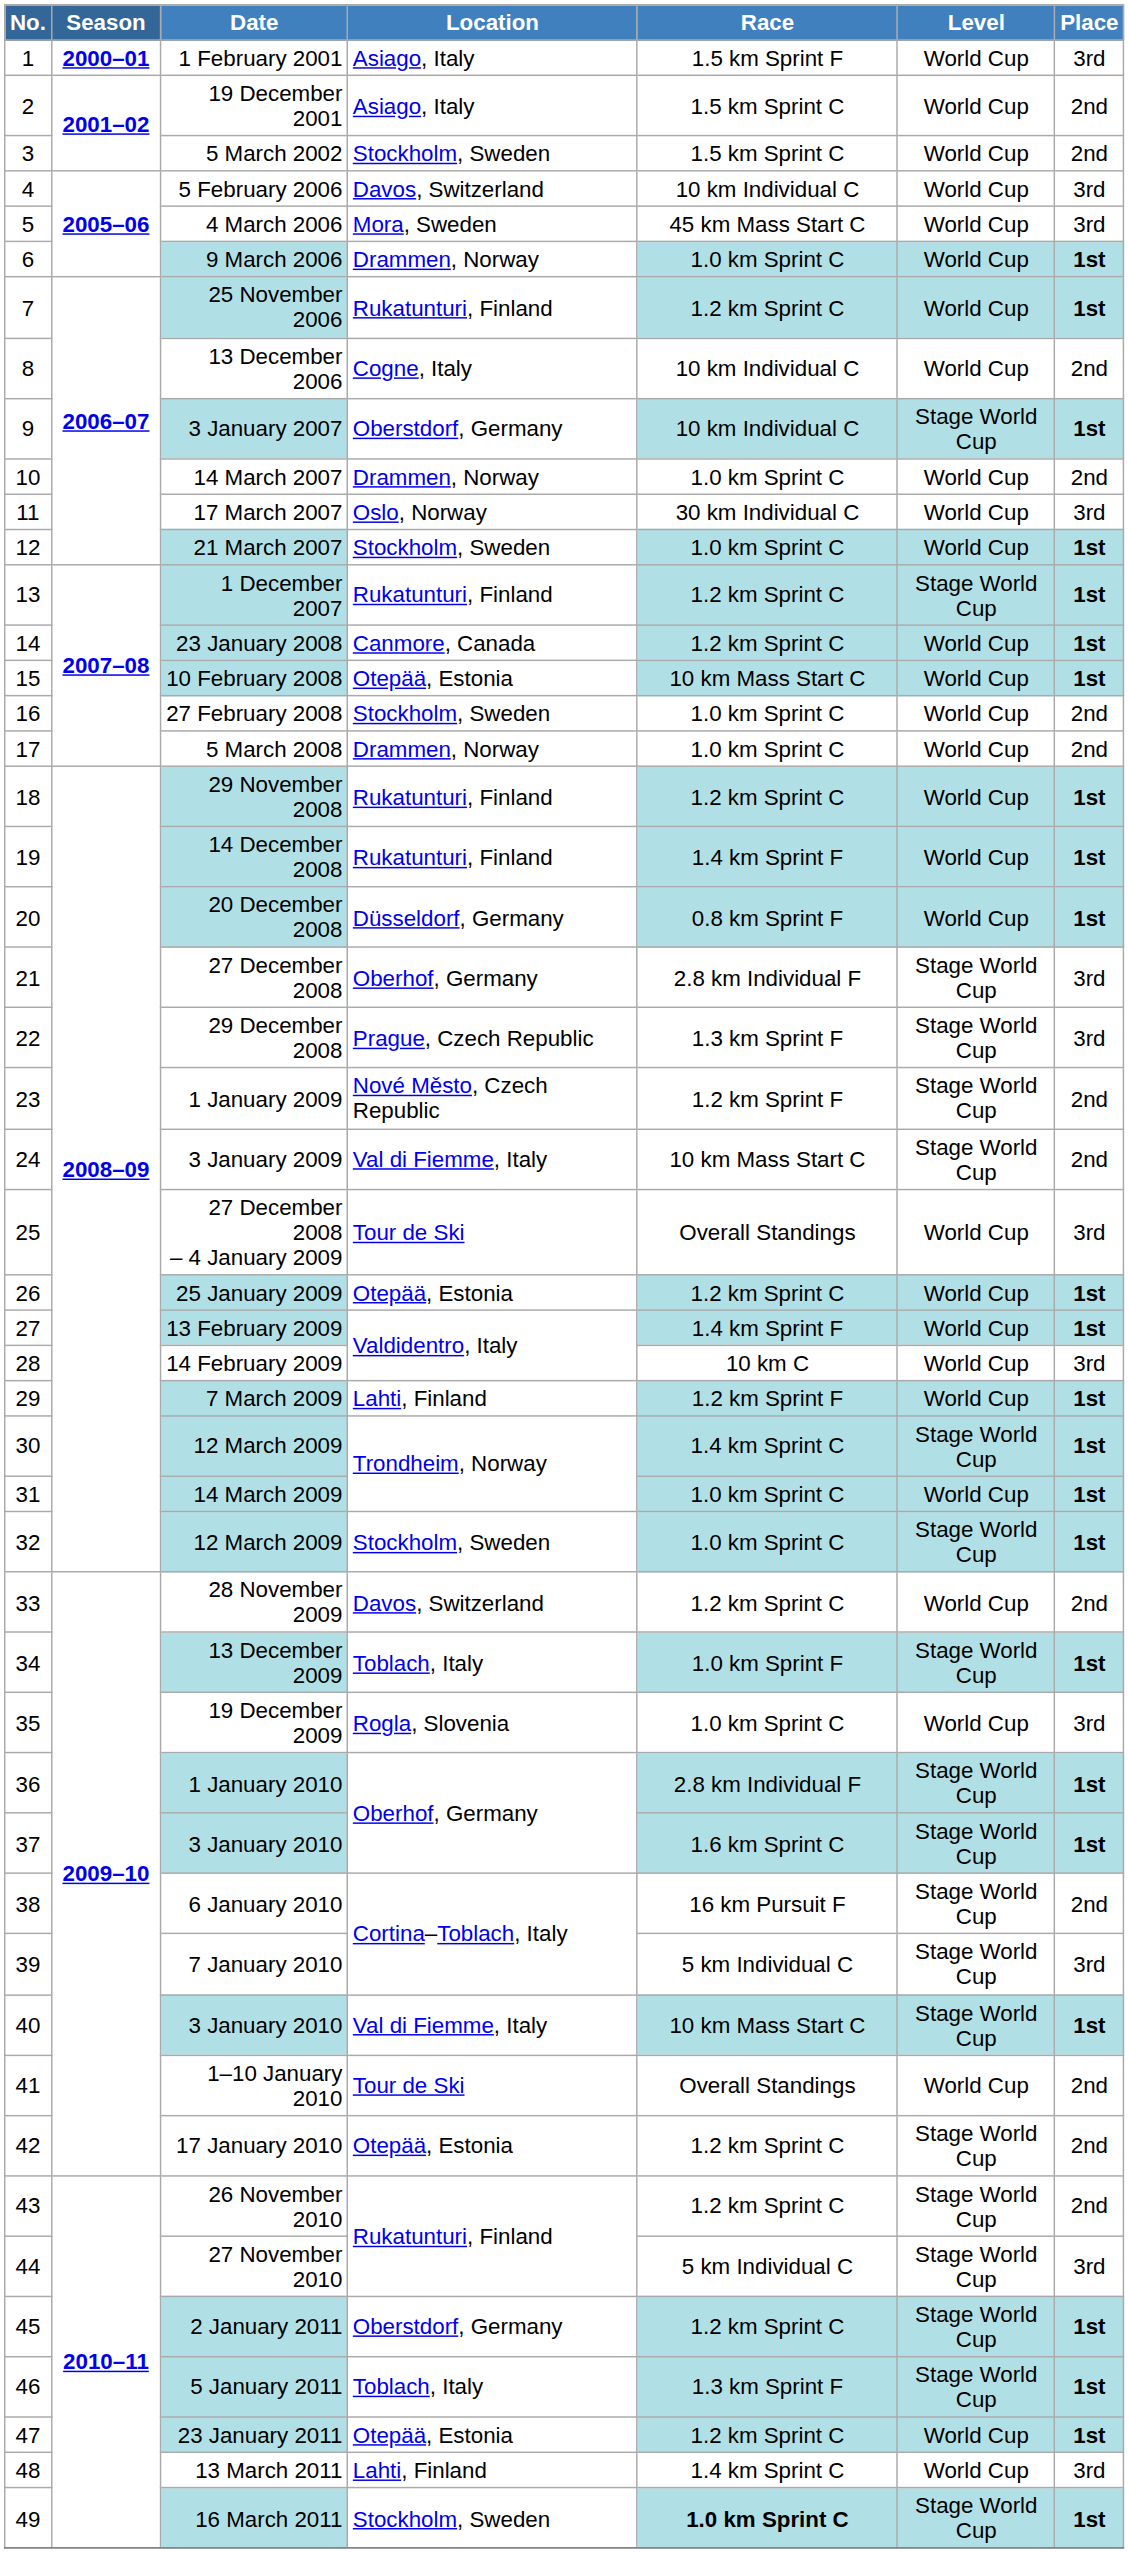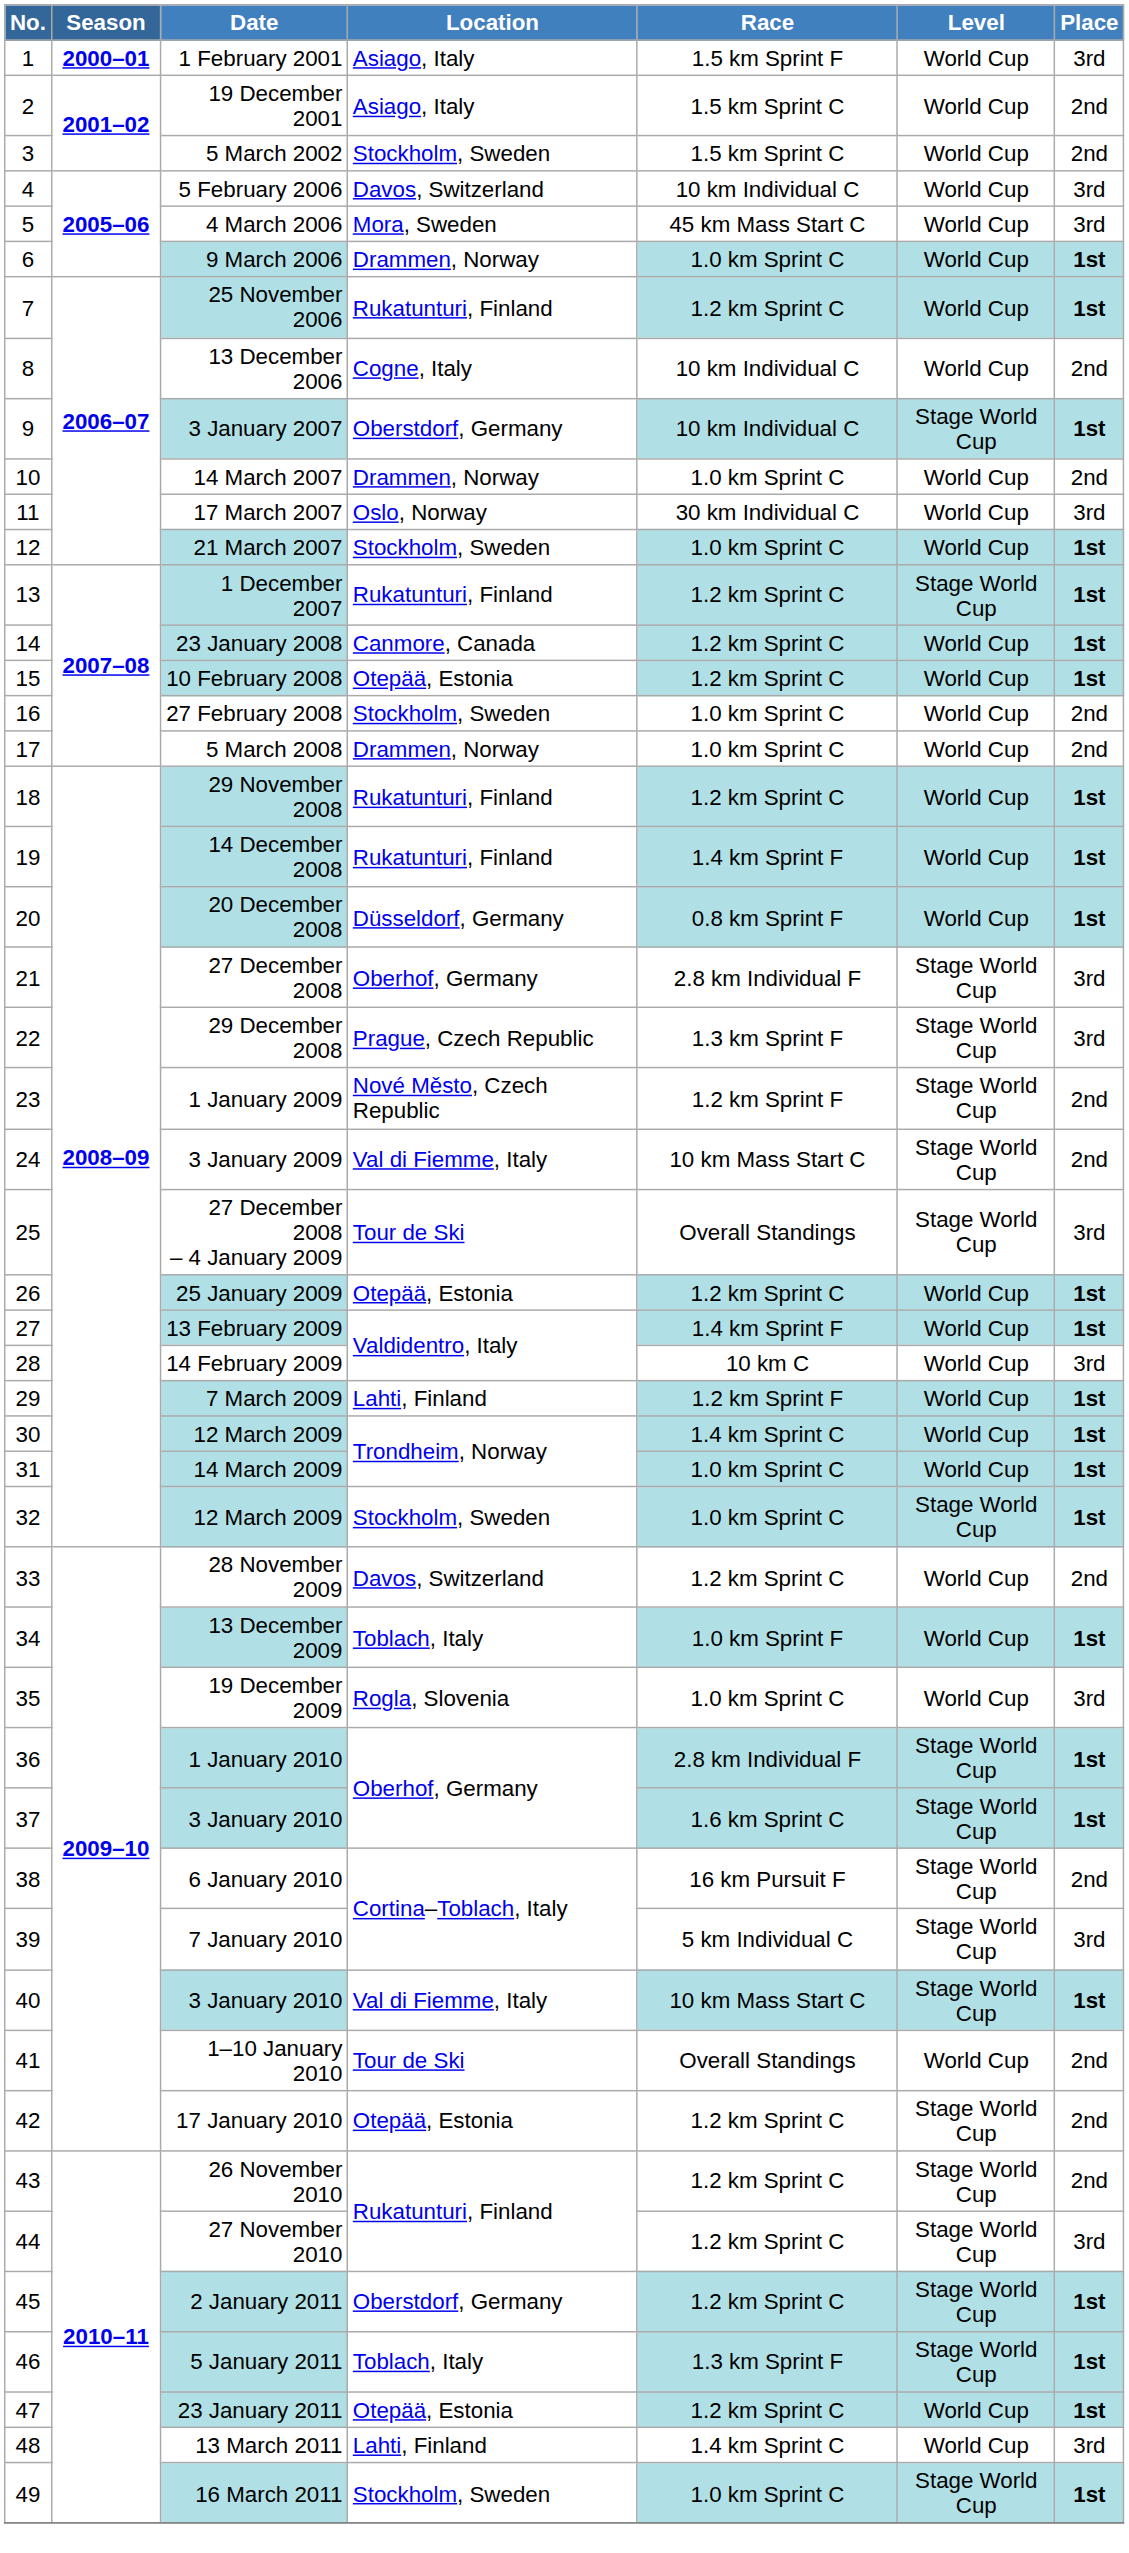(767, 678) 10 km Mass Start C -> (767, 678) 1.2 km Sprint C
(976, 1232) World Cup -> (976, 1232) Stage World Cup
(976, 1446) Stage World Cup -> (976, 1434) World Cup
(976, 1663) Stage World Cup -> (976, 1638) World Cup
(767, 2266) 5 km Individual C -> (767, 2241) 1.2 km Sprint C
(767, 2518) bold -> (767, 2493) normal
